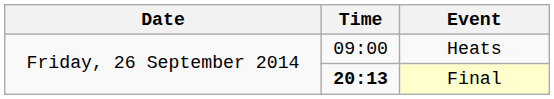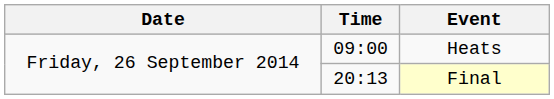(361, 79) bold -> (361, 79) normal
